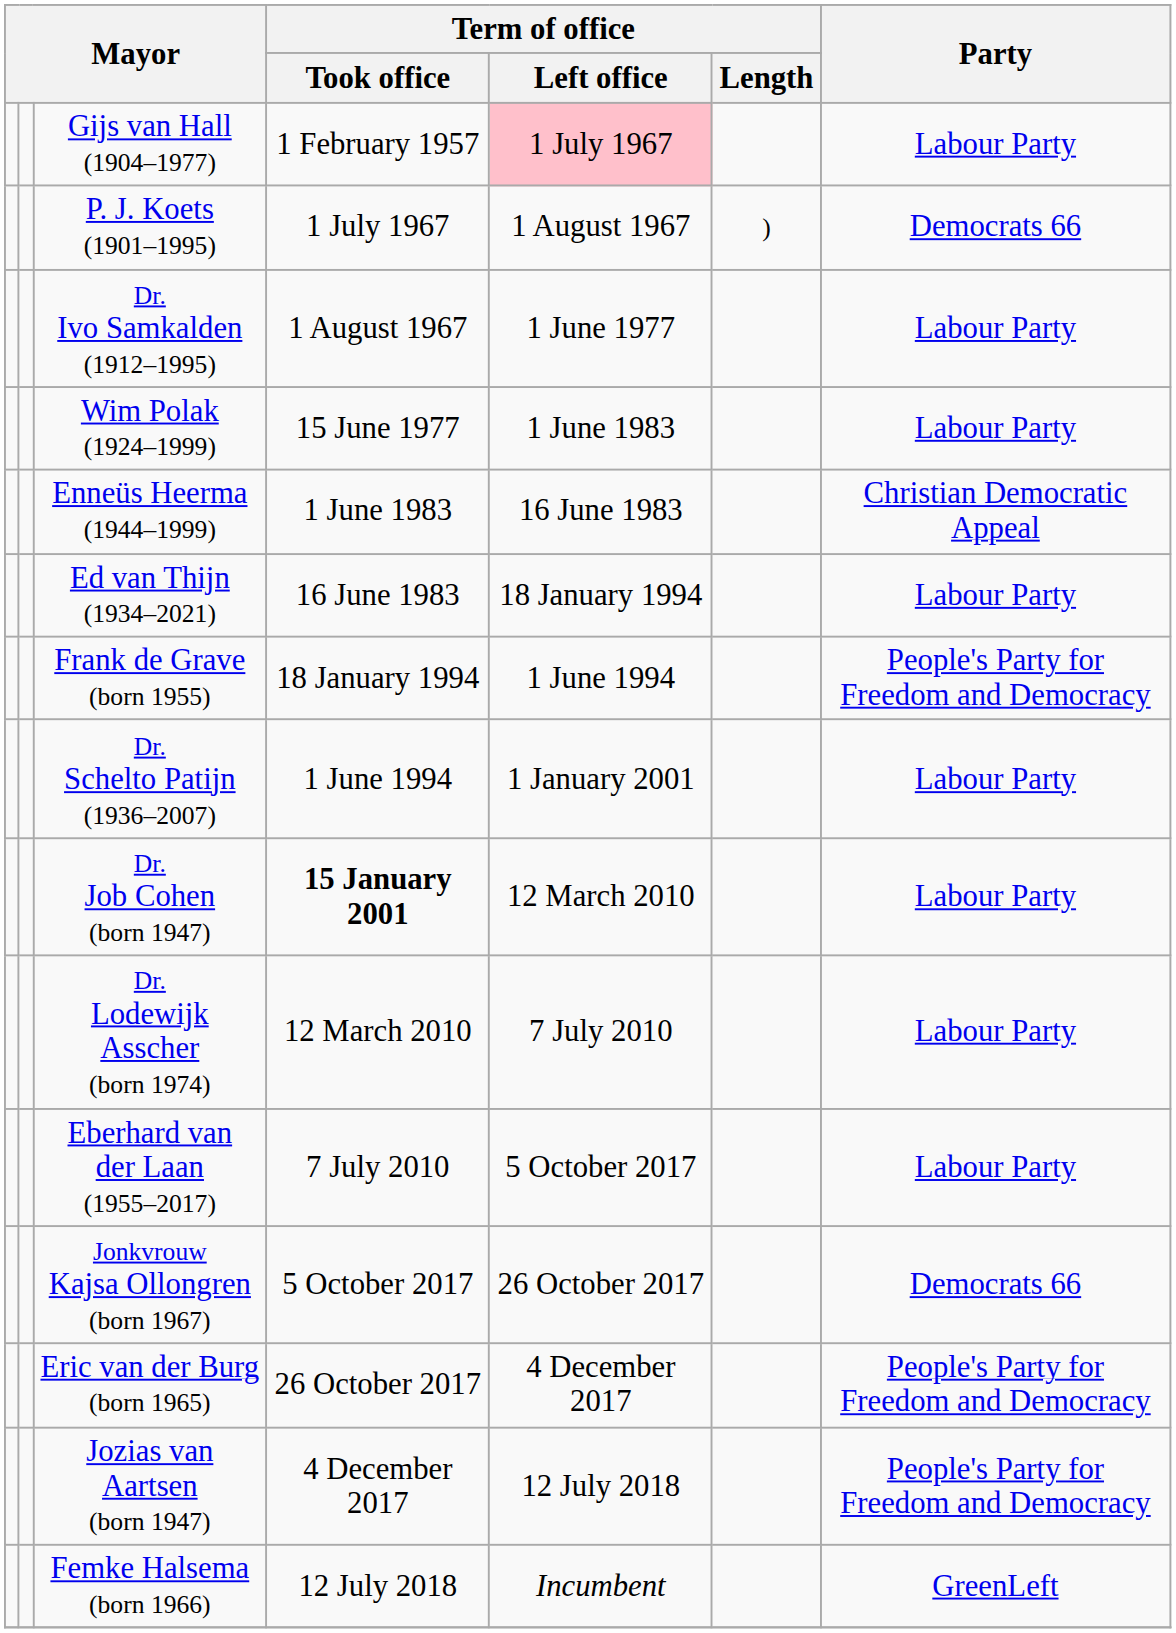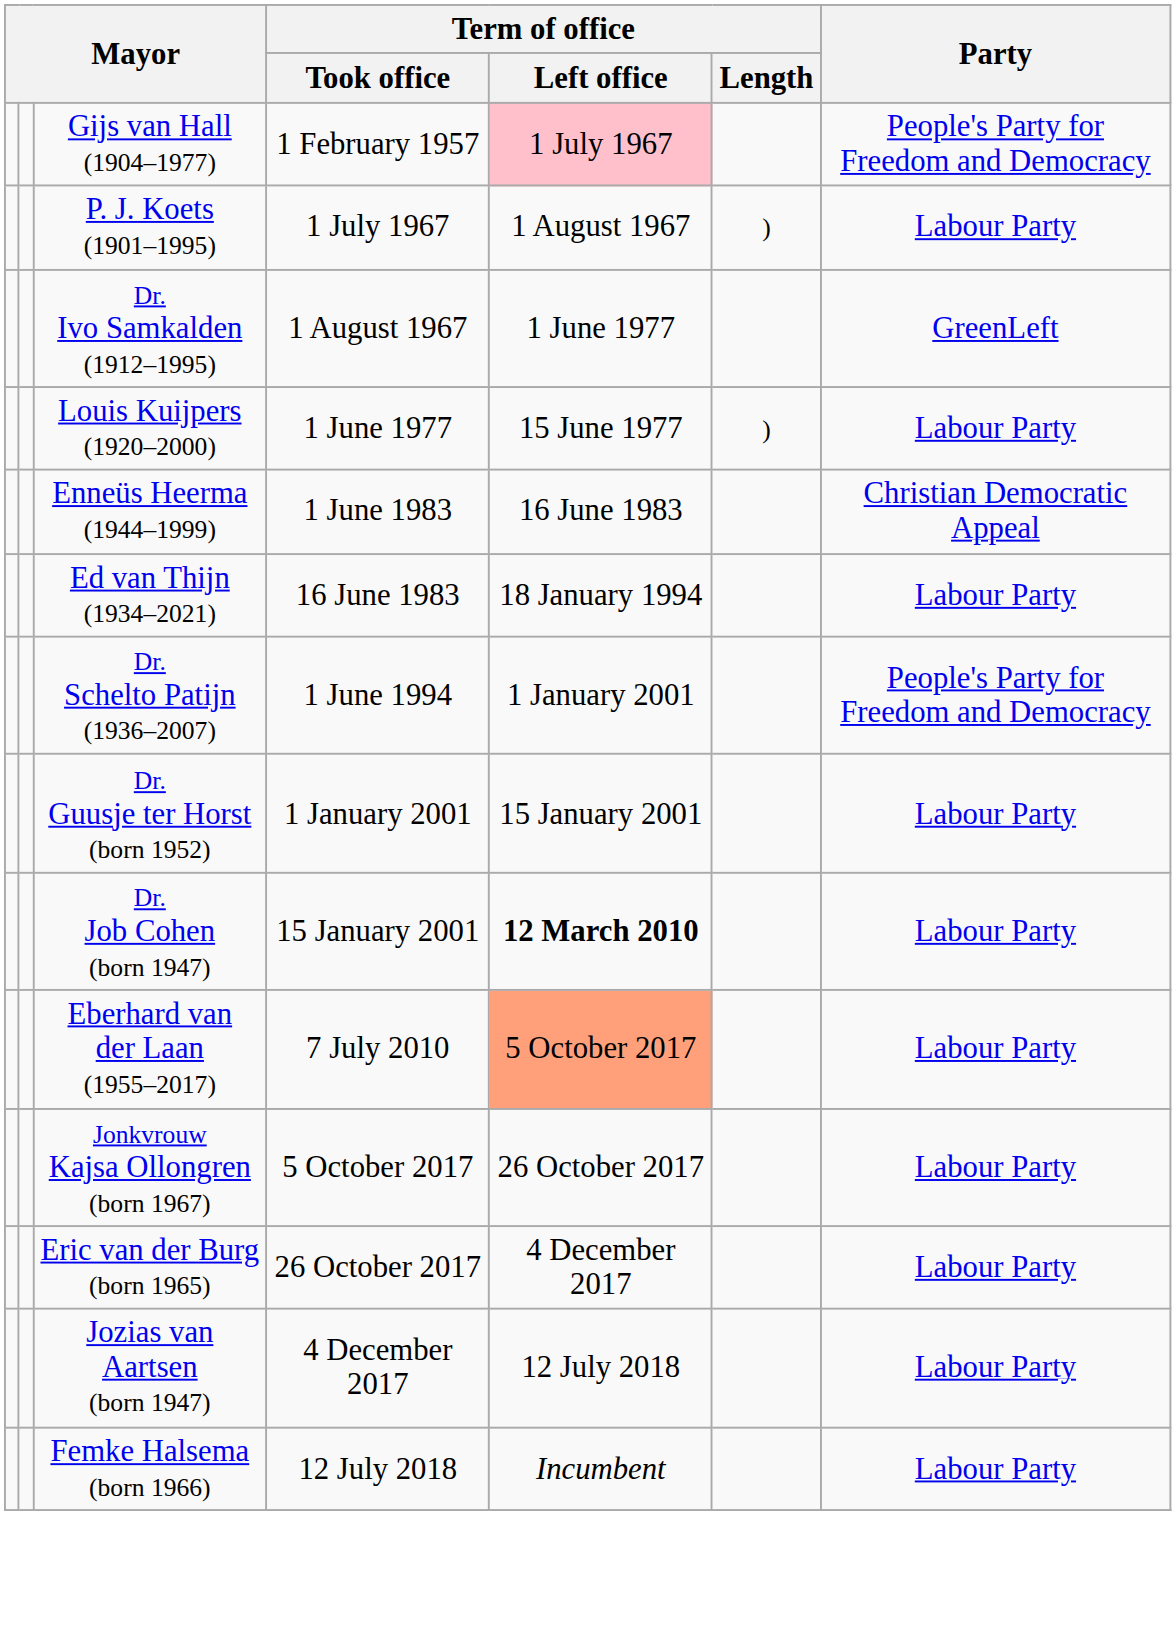(995, 143) Labour Party -> (995, 143) People's Party for Freedom and Democracy
(995, 226) Democrats 66 -> (995, 226) Labour Party
(995, 327) Labour Party -> (995, 327) GreenLeft
+ row: (150, 427)
- row: (150, 427)
- row: (150, 677)
(995, 778) Labour Party -> (995, 695) People's Party for Freedom and Democracy
+ row: (150, 814)
(378, 896) bold -> (378, 930) normal
(601, 896) normal -> (601, 930) bold
- row: (150, 1033)
(601, 1166) no background -> (601, 1048) lightsalmon background
(995, 1284) Democrats 66 -> (995, 1166) Labour Party
(995, 1384) People's Party for Freedom and Democracy -> (995, 1267) Labour Party
(995, 1485) People's Party for Freedom and Democracy -> (995, 1367) Labour Party
(995, 1585) GreenLeft -> (995, 1468) Labour Party
